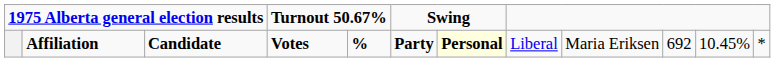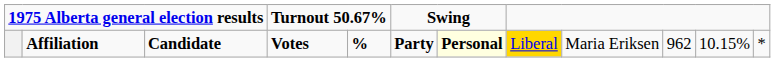(534, 43) no background -> (534, 43) gold background
(679, 43) 692 -> (679, 43) 962
(724, 43) 10.45% -> (724, 43) 10.15%
